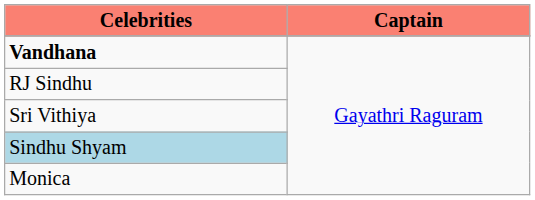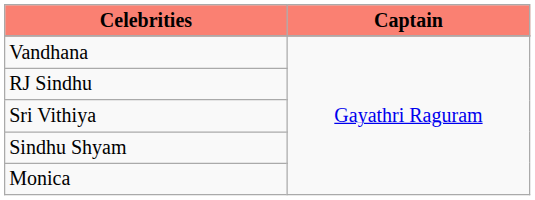(53, 52) bold -> (49, 52) normal
(68, 147) lightblue background -> (68, 147) no background
